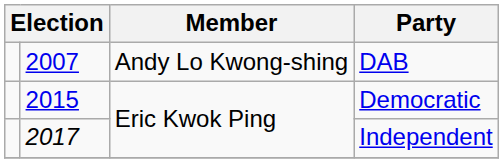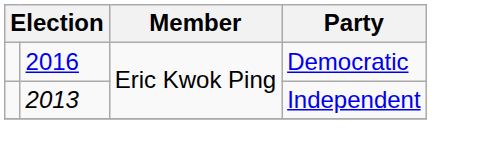- row: (384, 61)
(52, 99) 2015 -> (52, 61) 2016
(52, 137) 2017 -> (52, 99) 2013
